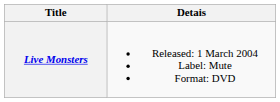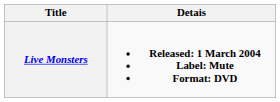(191, 66) normal -> (191, 66) bold
